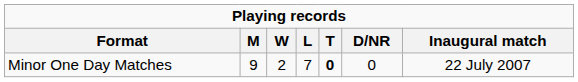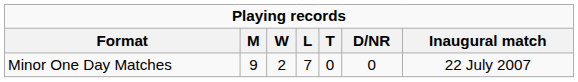(330, 64) bold -> (330, 64) normal
